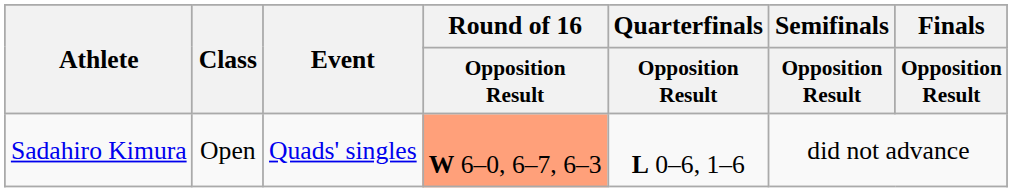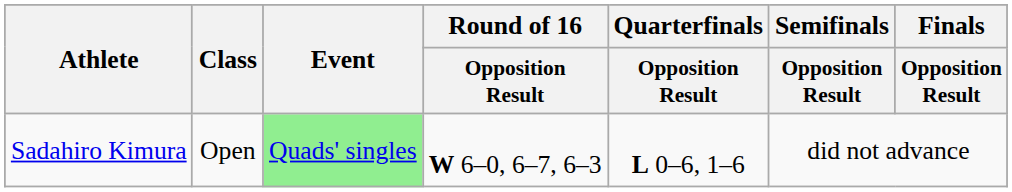(343, 150) no background -> (343, 150) lightgreen background
(515, 165) lightsalmon background -> (515, 165) no background
